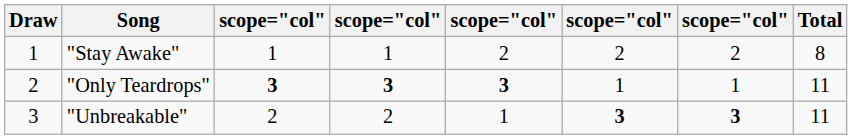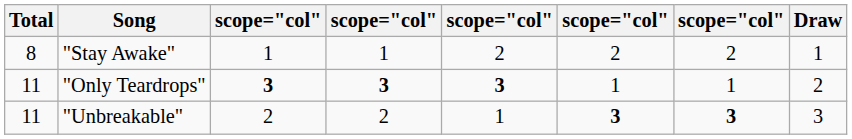columns swapped: (33, 20) <-> (820, 20)
